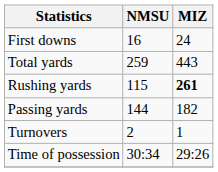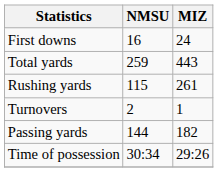(187, 85) bold -> (187, 85) normal
rows swapped: (48, 108) <-> (37, 132)
